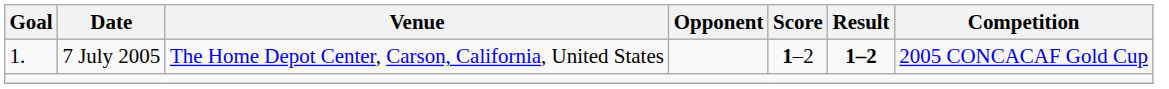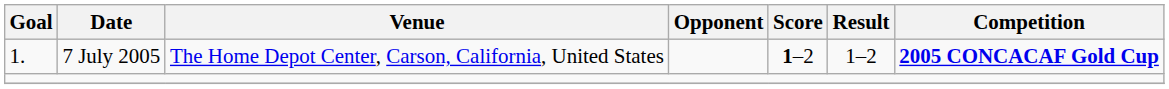(861, 56) bold -> (861, 56) normal
(1024, 56) normal -> (1029, 56) bold
